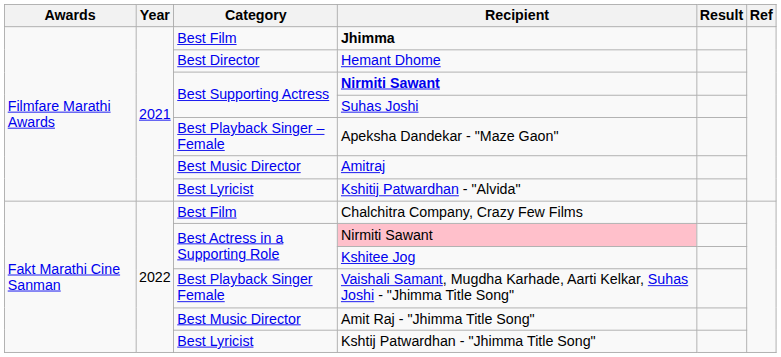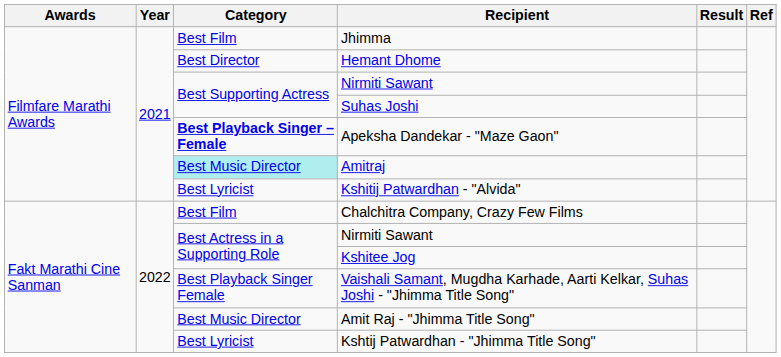(368, 38) bold -> (366, 38) normal
(390, 83) bold -> (387, 83) normal
(251, 136) normal -> (256, 136) bold
(239, 167) no background -> (239, 167) paleturquoise background
(387, 235) pink background -> (387, 235) no background
